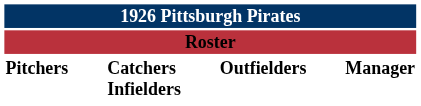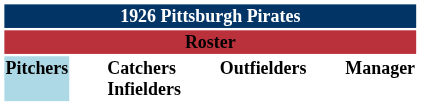(37, 67) no background -> (37, 67) lightblue background
